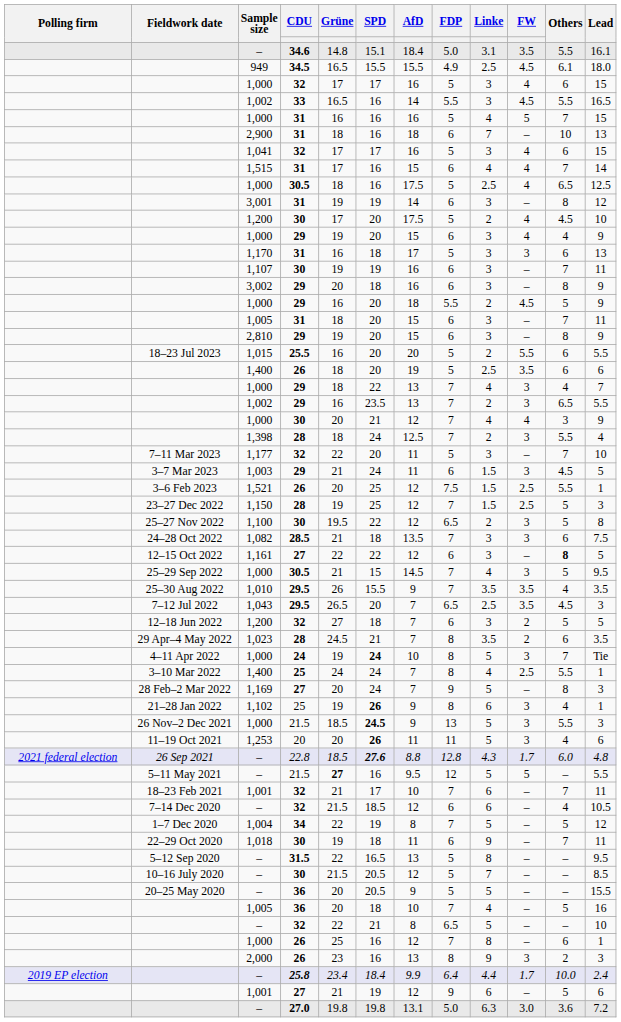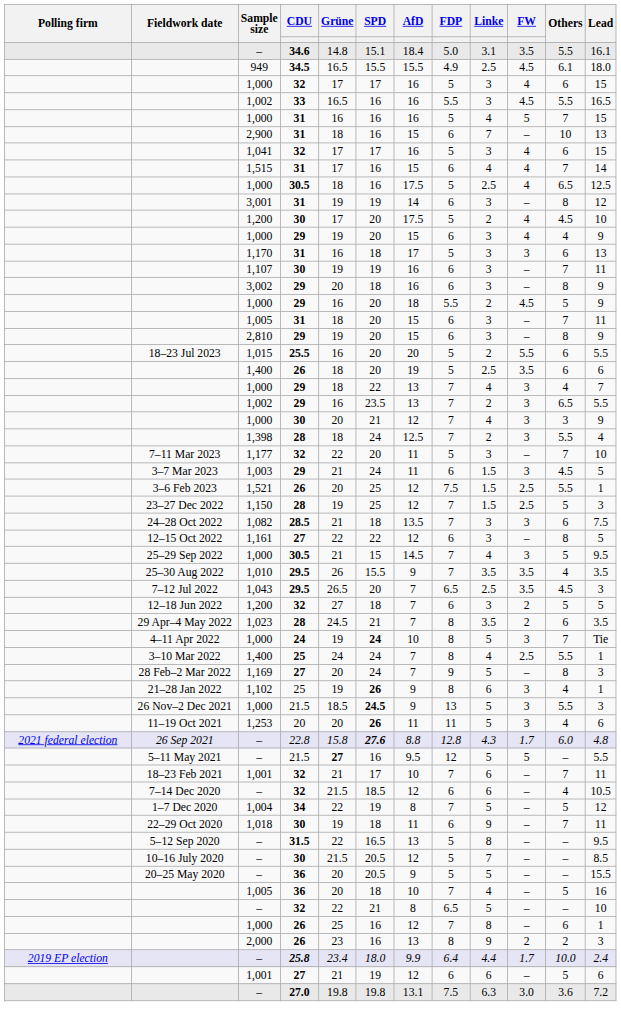(413, 101) 14 -> (413, 101) 16
(413, 135) 18 -> (413, 135) 15
(527, 421) 4 -> (527, 421) 3
- row: (259, 522)
(565, 555) bold -> (565, 538) normal
(337, 757) 18.5 -> (337, 740) 15.8
(527, 959) 3 -> (527, 942) 2
(375, 975) 18.4 -> (375, 959) 18.0
(451, 992) 9 -> (451, 975) 6
(451, 1009) 5.0 -> (451, 992) 7.5
